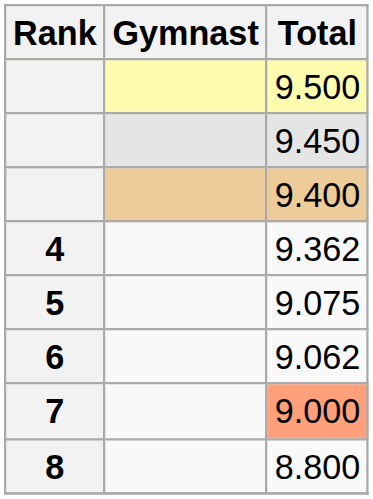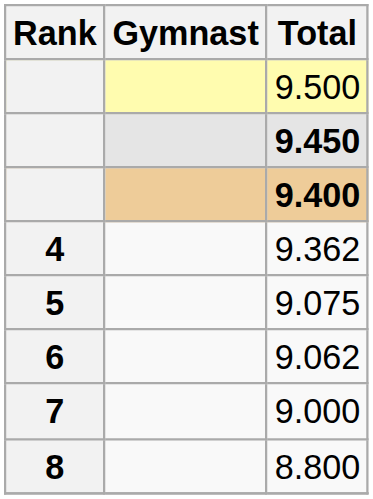(317, 141) normal -> (317, 141) bold
(317, 195) normal -> (317, 195) bold
(317, 411) lightsalmon background -> (317, 411) no background
